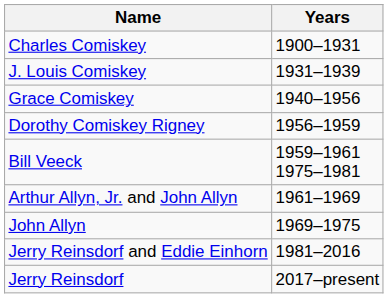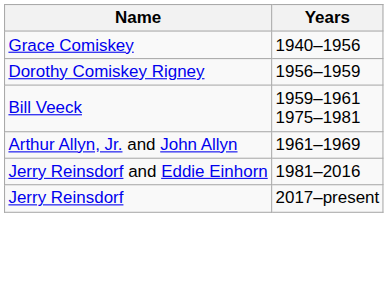- row: (77, 44)
- row: (77, 71)
- row: (47, 225)
